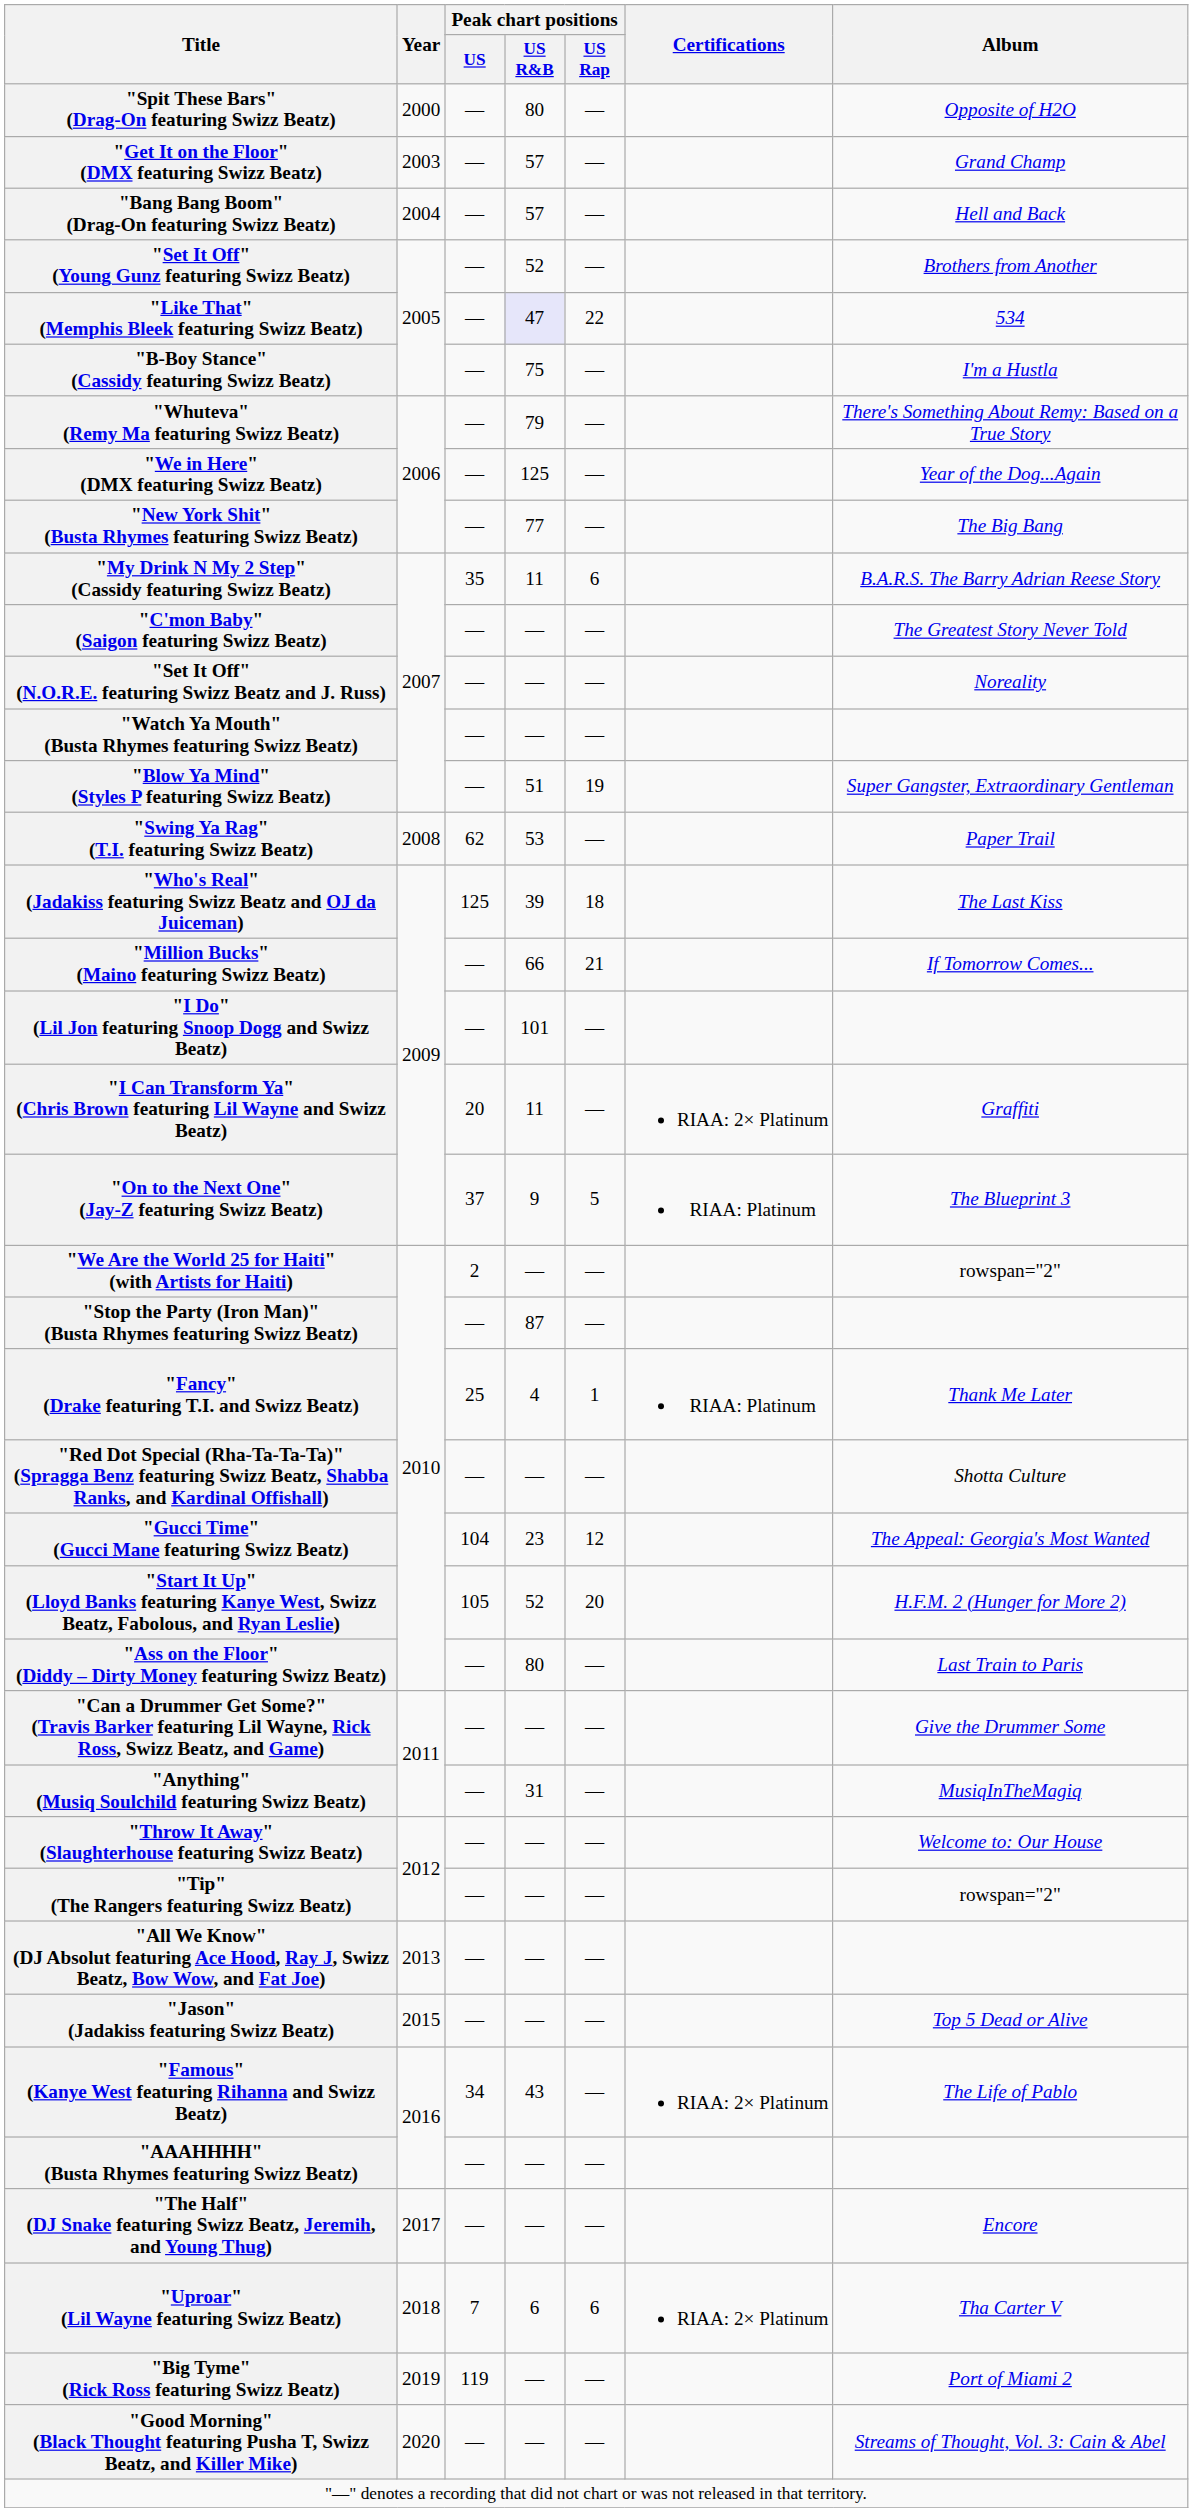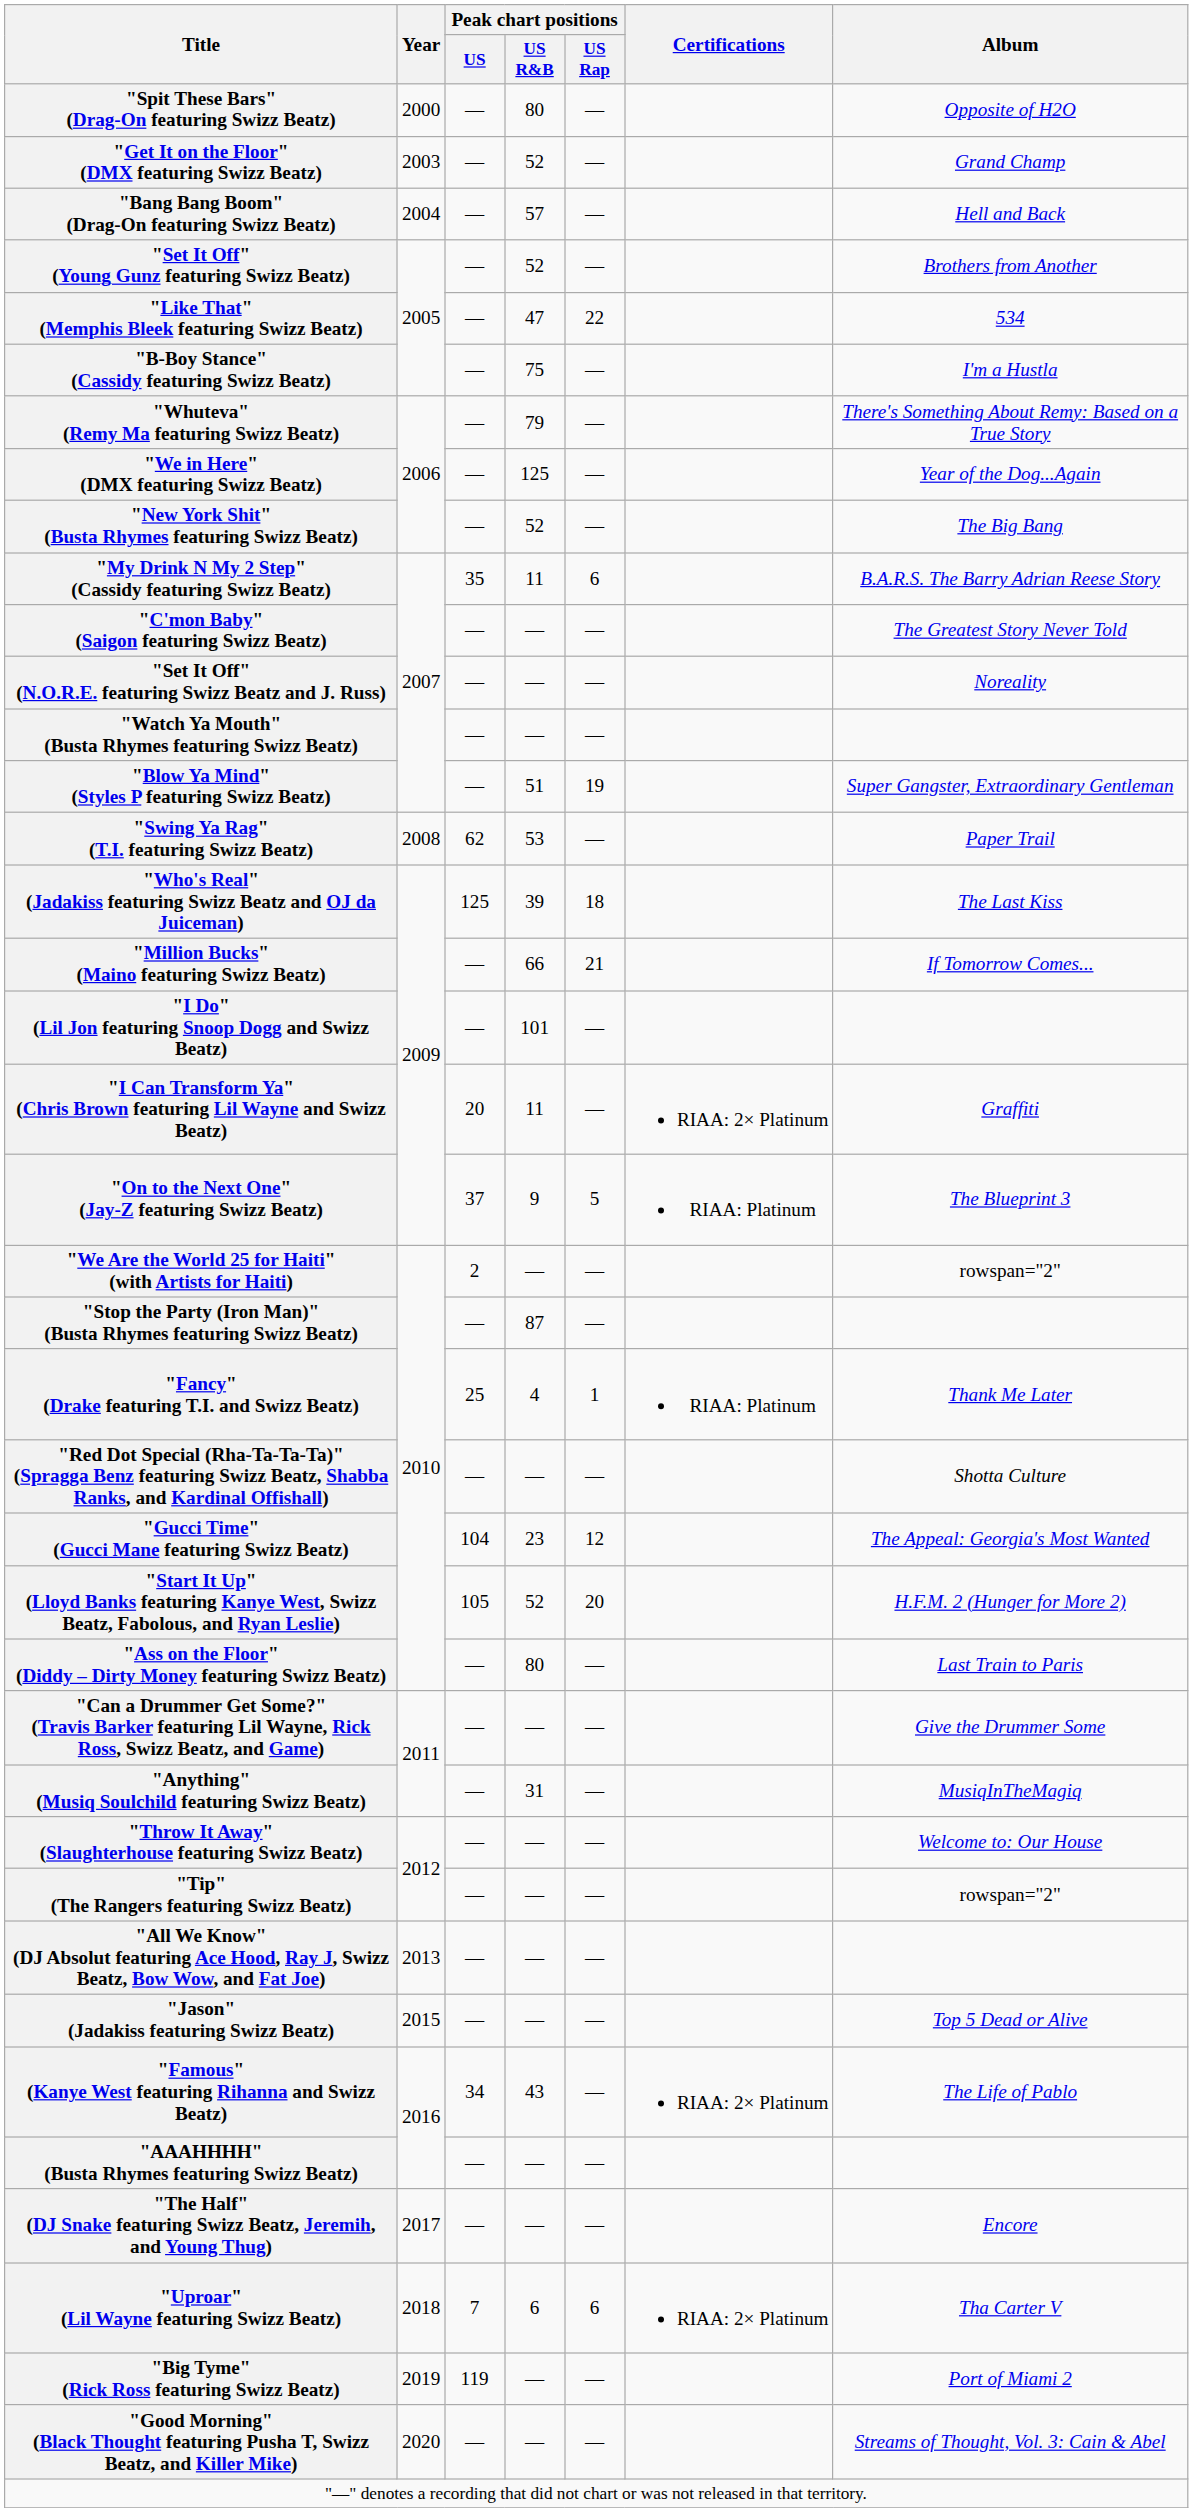(535, 161) 57 -> (535, 161) 52
(535, 318) lavender background -> (535, 318) no background
(535, 526) 77 -> (535, 526) 52
